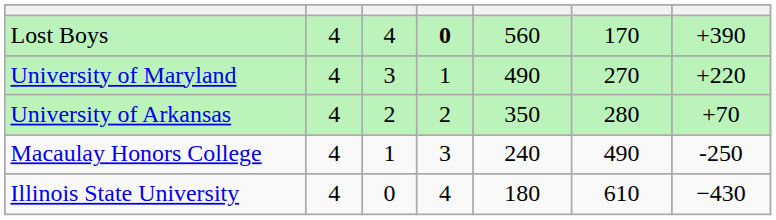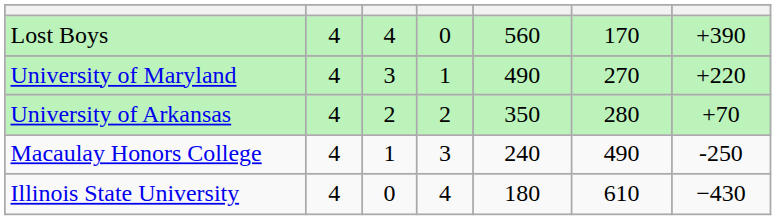(445, 35) bold -> (445, 35) normal
